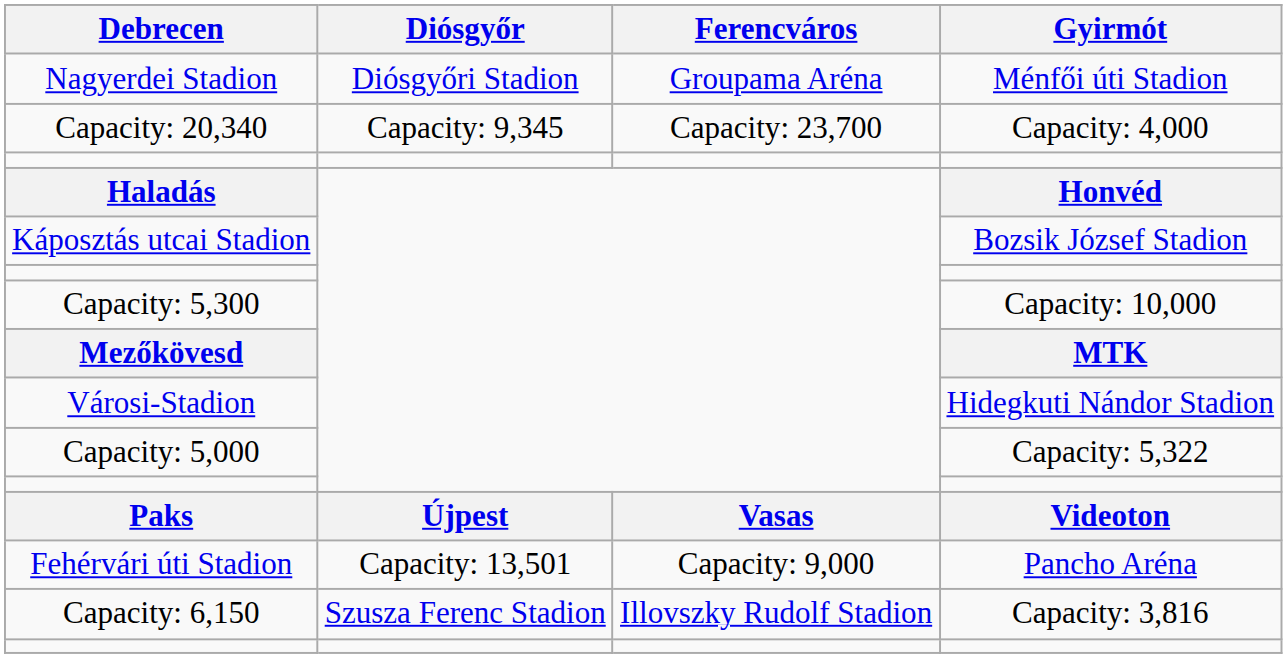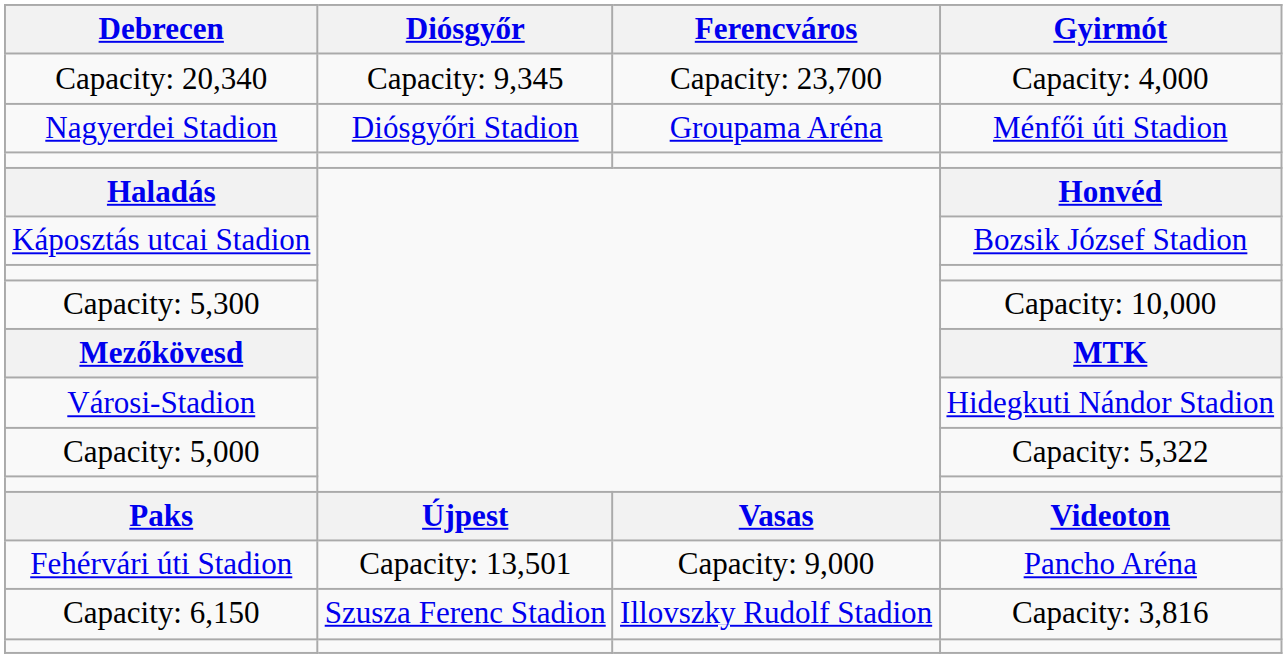rows swapped: (161, 78) <-> (161, 127)
